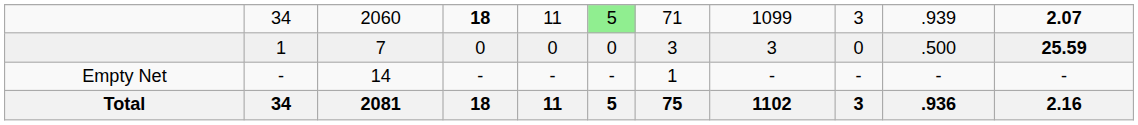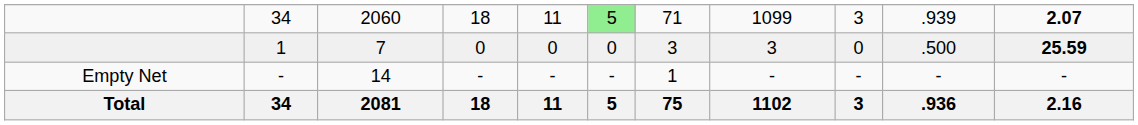(480, 18) bold -> (480, 18) normal
